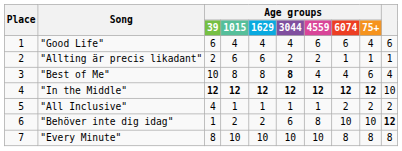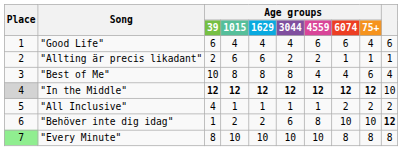(290, 75) bold -> (290, 75) normal
(21, 91) no background -> (21, 91) lightgrey background
(21, 138) no background -> (21, 138) lightgreen background
